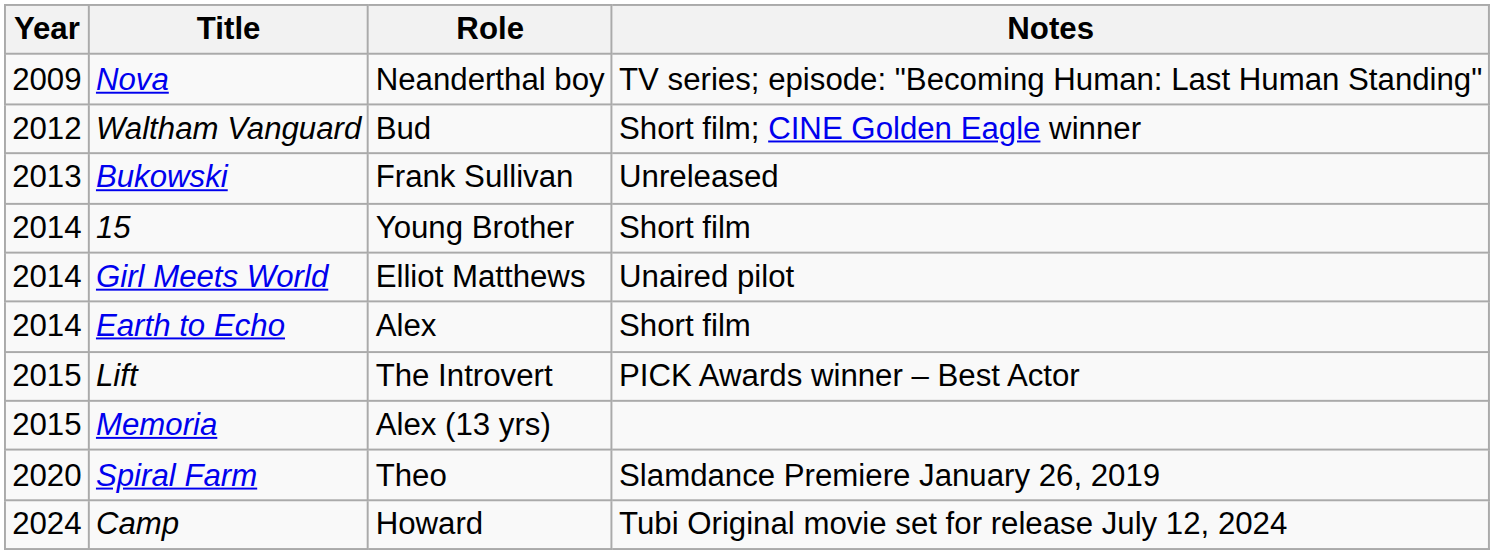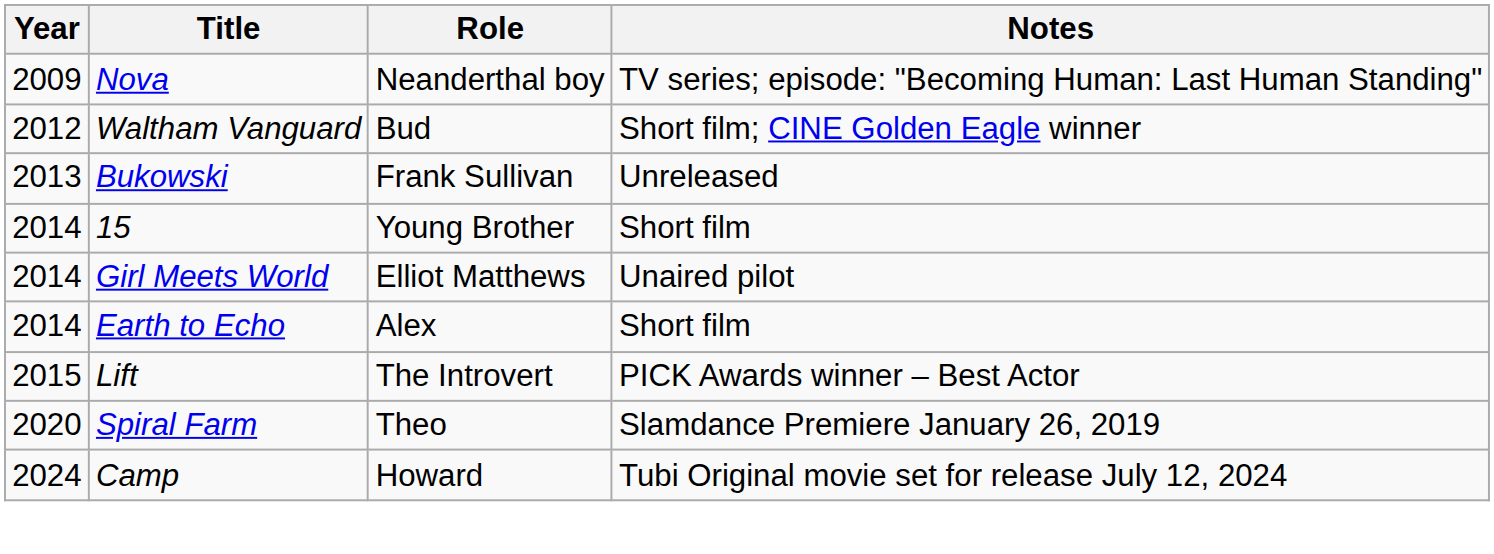- row: (157, 425)
